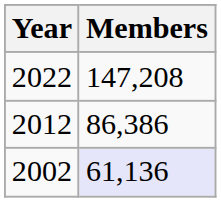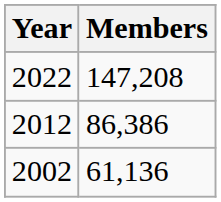(127, 171) lavender background -> (127, 171) no background
